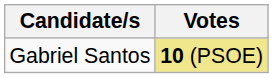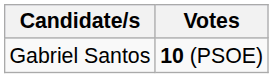(212, 55) khaki background -> (212, 55) no background
